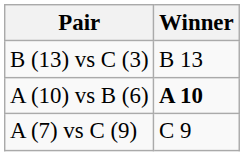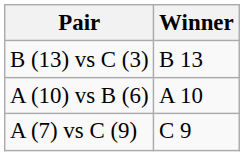(181, 95) bold -> (181, 95) normal
